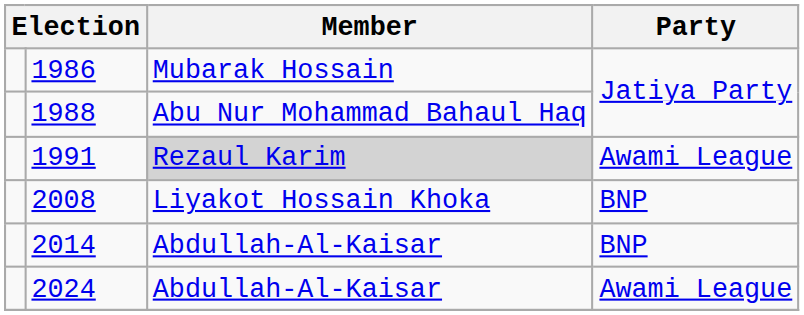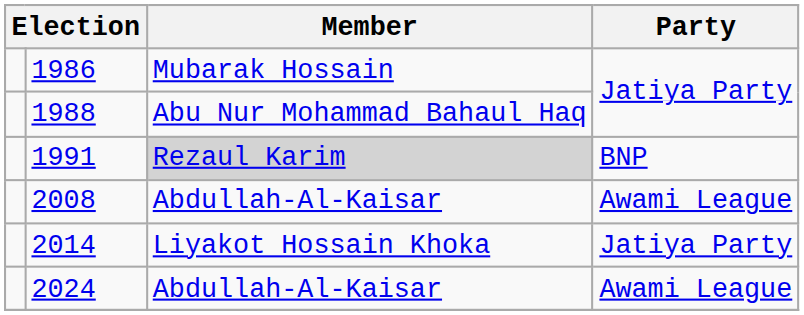(696, 158) Awami League -> (624, 158) BNP
(321, 201) Liyakot Hossain Khoka -> (297, 201) Abdullah-Al-Kaisar
(624, 201) BNP -> (696, 201) Awami League
(297, 245) Abdullah-Al-Kaisar -> (321, 245) Liyakot Hossain Khoka
(624, 245) BNP -> (696, 245) Jatiya Party
